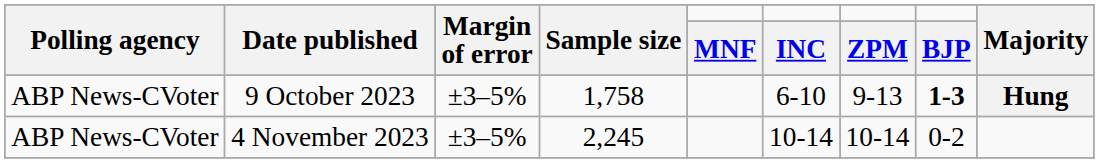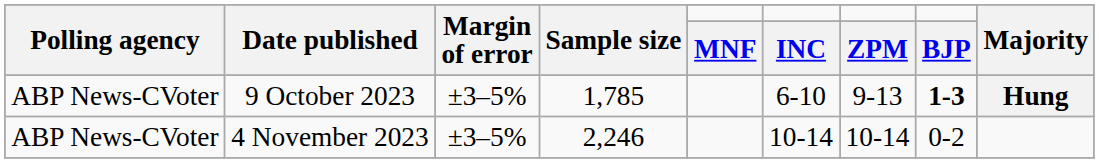(613, 95) 1,758 -> (613, 95) 1,785
(613, 137) 2,245 -> (613, 137) 2,246
